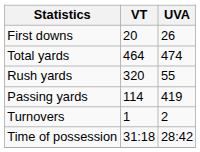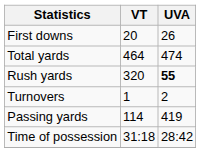(168, 76) normal -> (168, 76) bold
rows swapped: (48, 96) <-> (36, 116)
